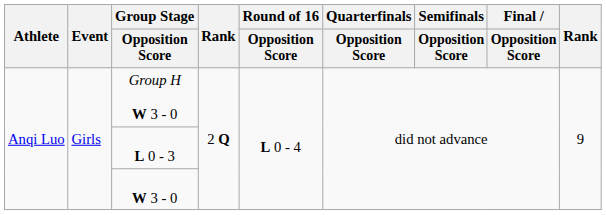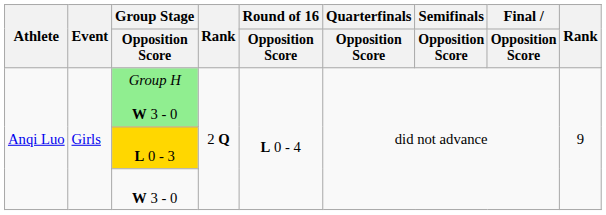(155, 97) no background -> (155, 97) lightgreen background
(155, 156) no background -> (155, 156) gold background
